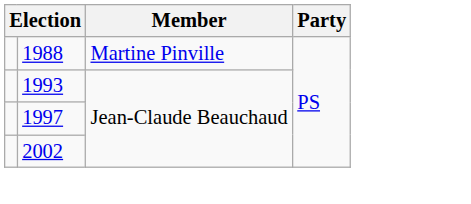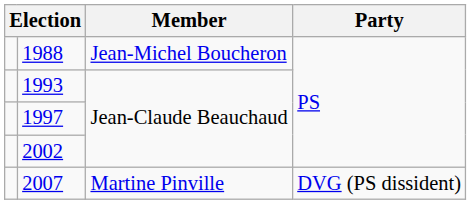(157, 53) Martine Pinville -> (189, 53) Jean-Michel Boucheron
+ row: (43, 183)
